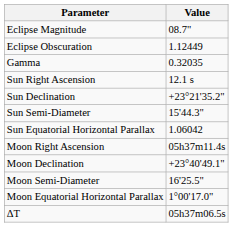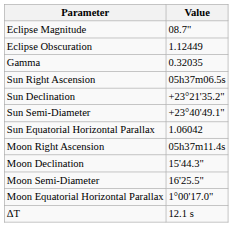(181, 79) 12.1 s -> (197, 79) 05h37m06.5s
(186, 113) 15'44.3" -> (197, 113) +23°40'49.1"
(197, 163) +23°40'49.1" -> (186, 163) 15'44.3"
(197, 213) 05h37m06.5s -> (181, 213) 12.1 s
